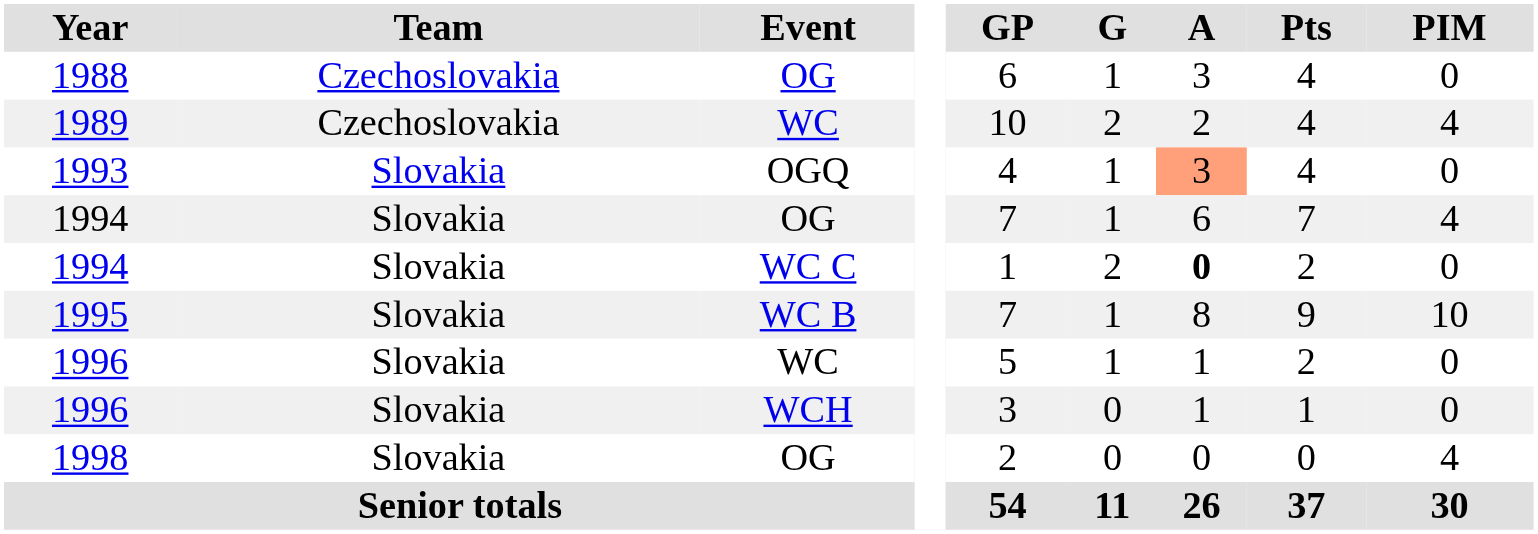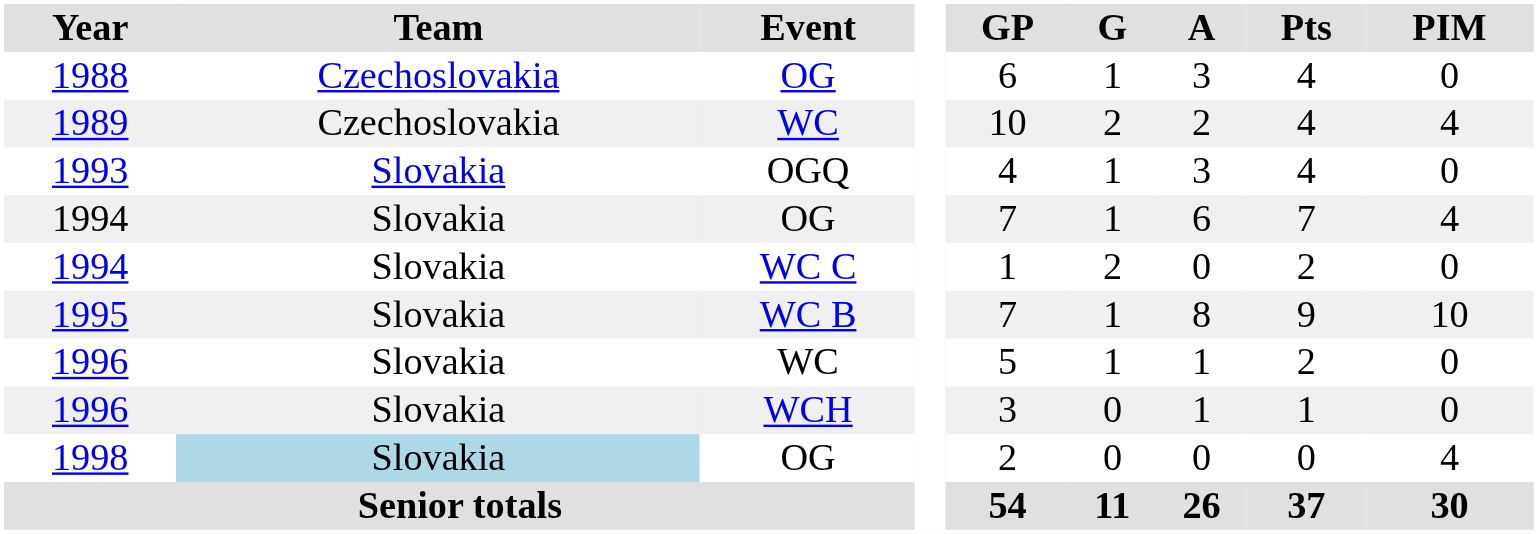(1202, 170) lightsalmon background -> (1202, 170) no background
(1202, 266) bold -> (1202, 266) normal
(438, 457) no background -> (438, 457) lightblue background
